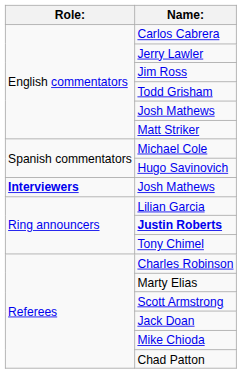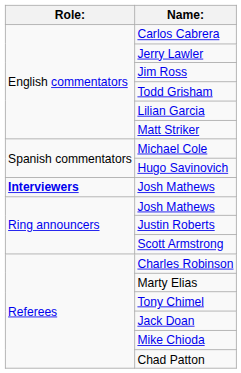(176, 111) Josh Mathews -> (171, 111) Lilian Garcia
(171, 206) Lilian Garcia -> (176, 206) Josh Mathews
(180, 225) bold -> (176, 225) normal
(171, 244) Tony Chimel -> (180, 244) Scott Armstrong
(180, 302) Scott Armstrong -> (171, 302) Tony Chimel
